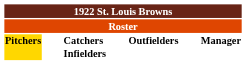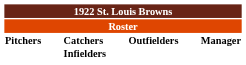(23, 41) gold background -> (23, 41) no background
